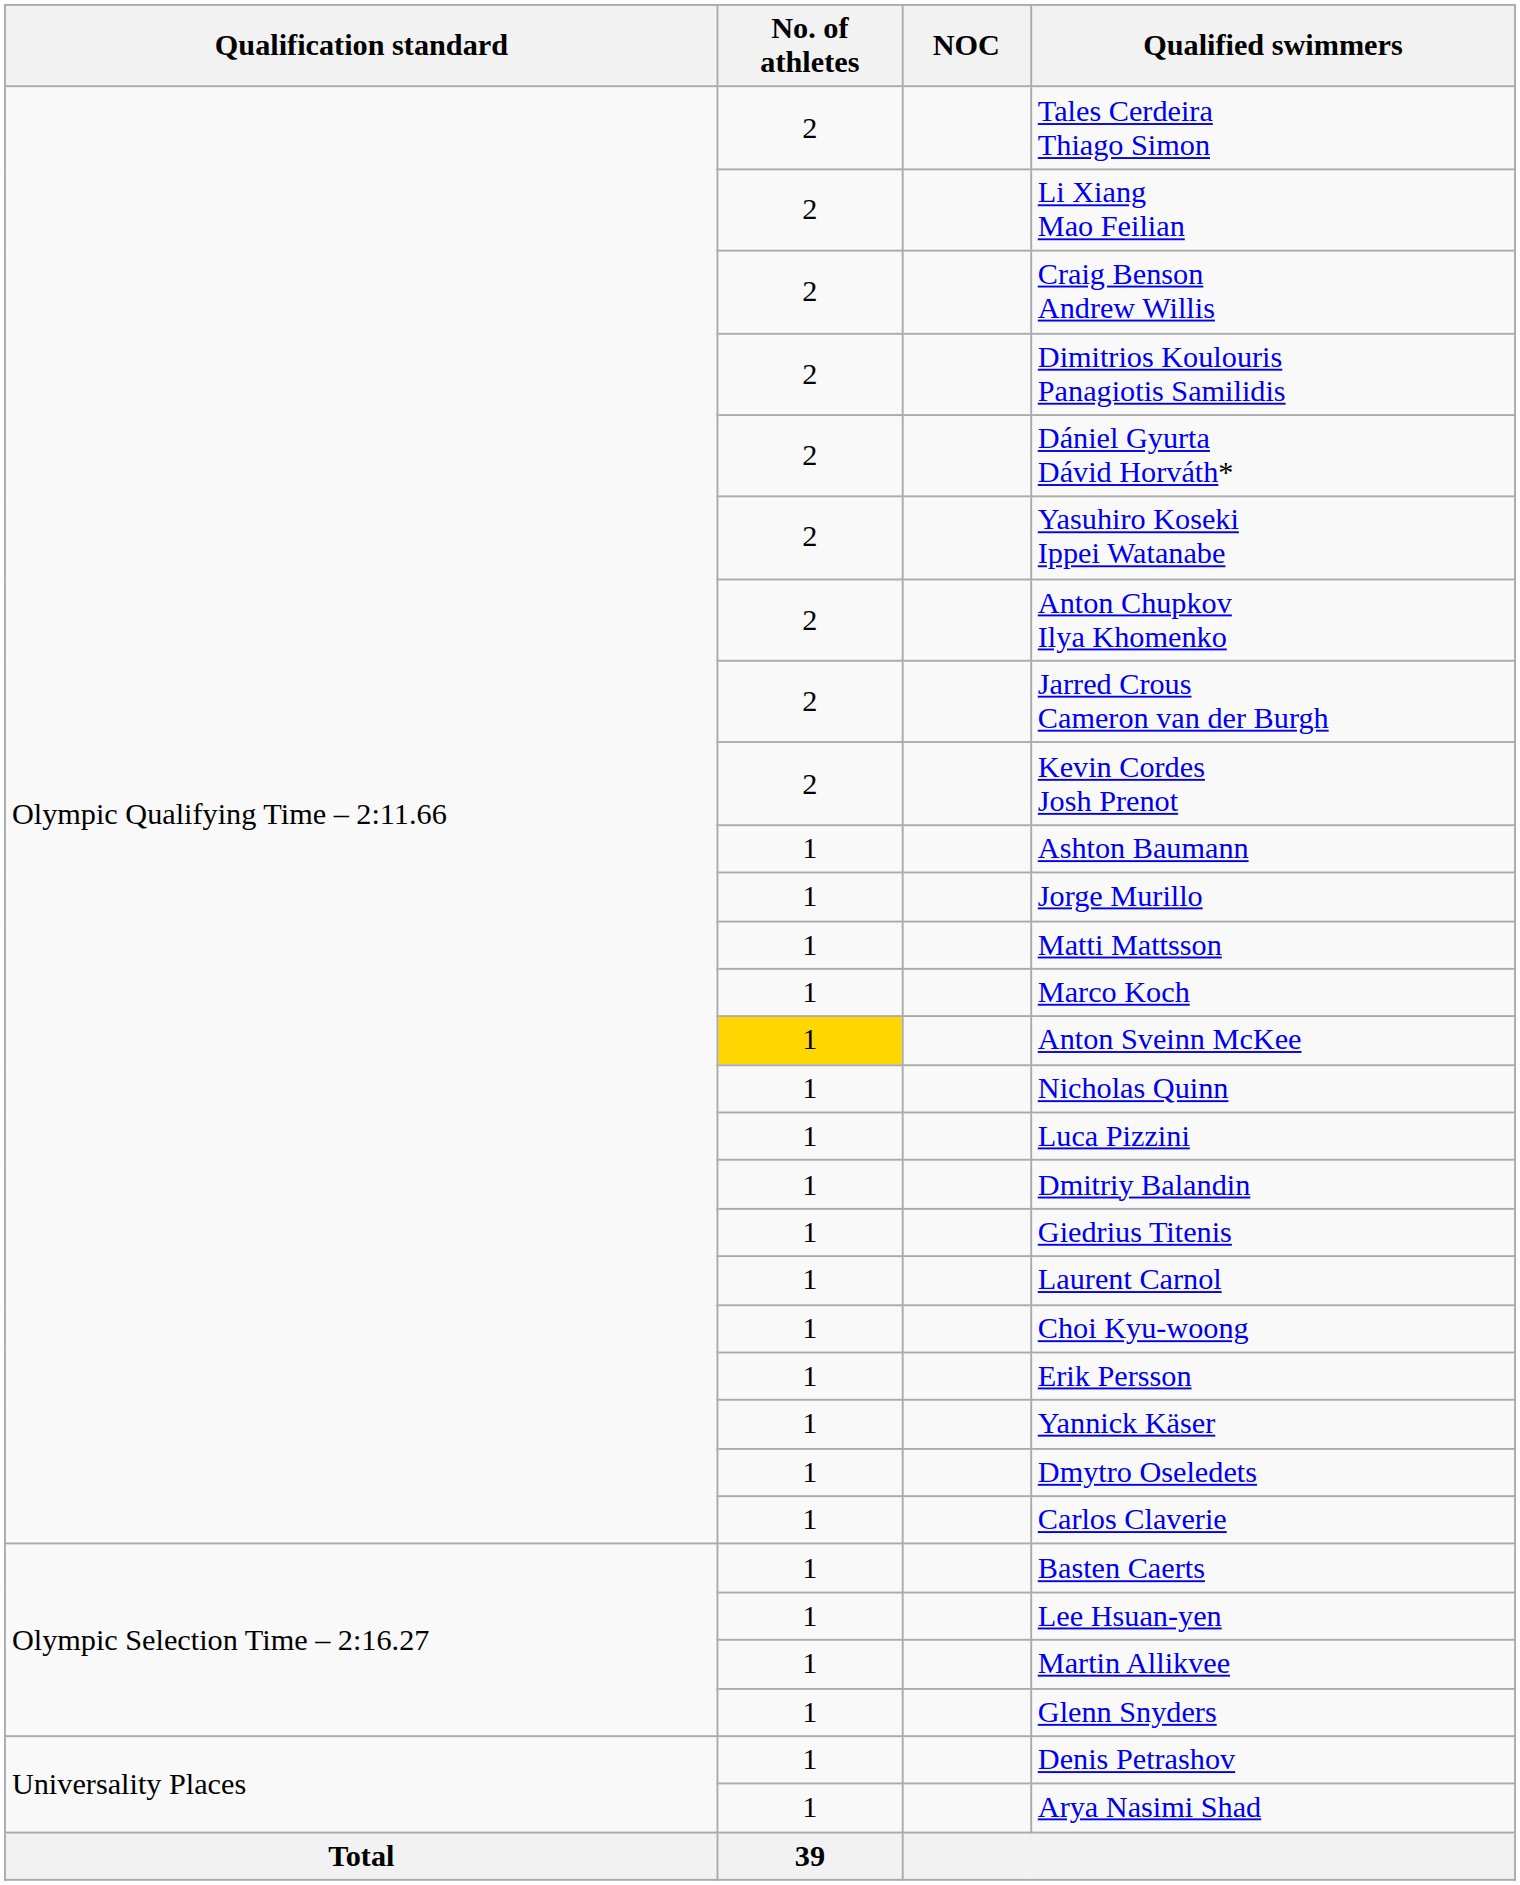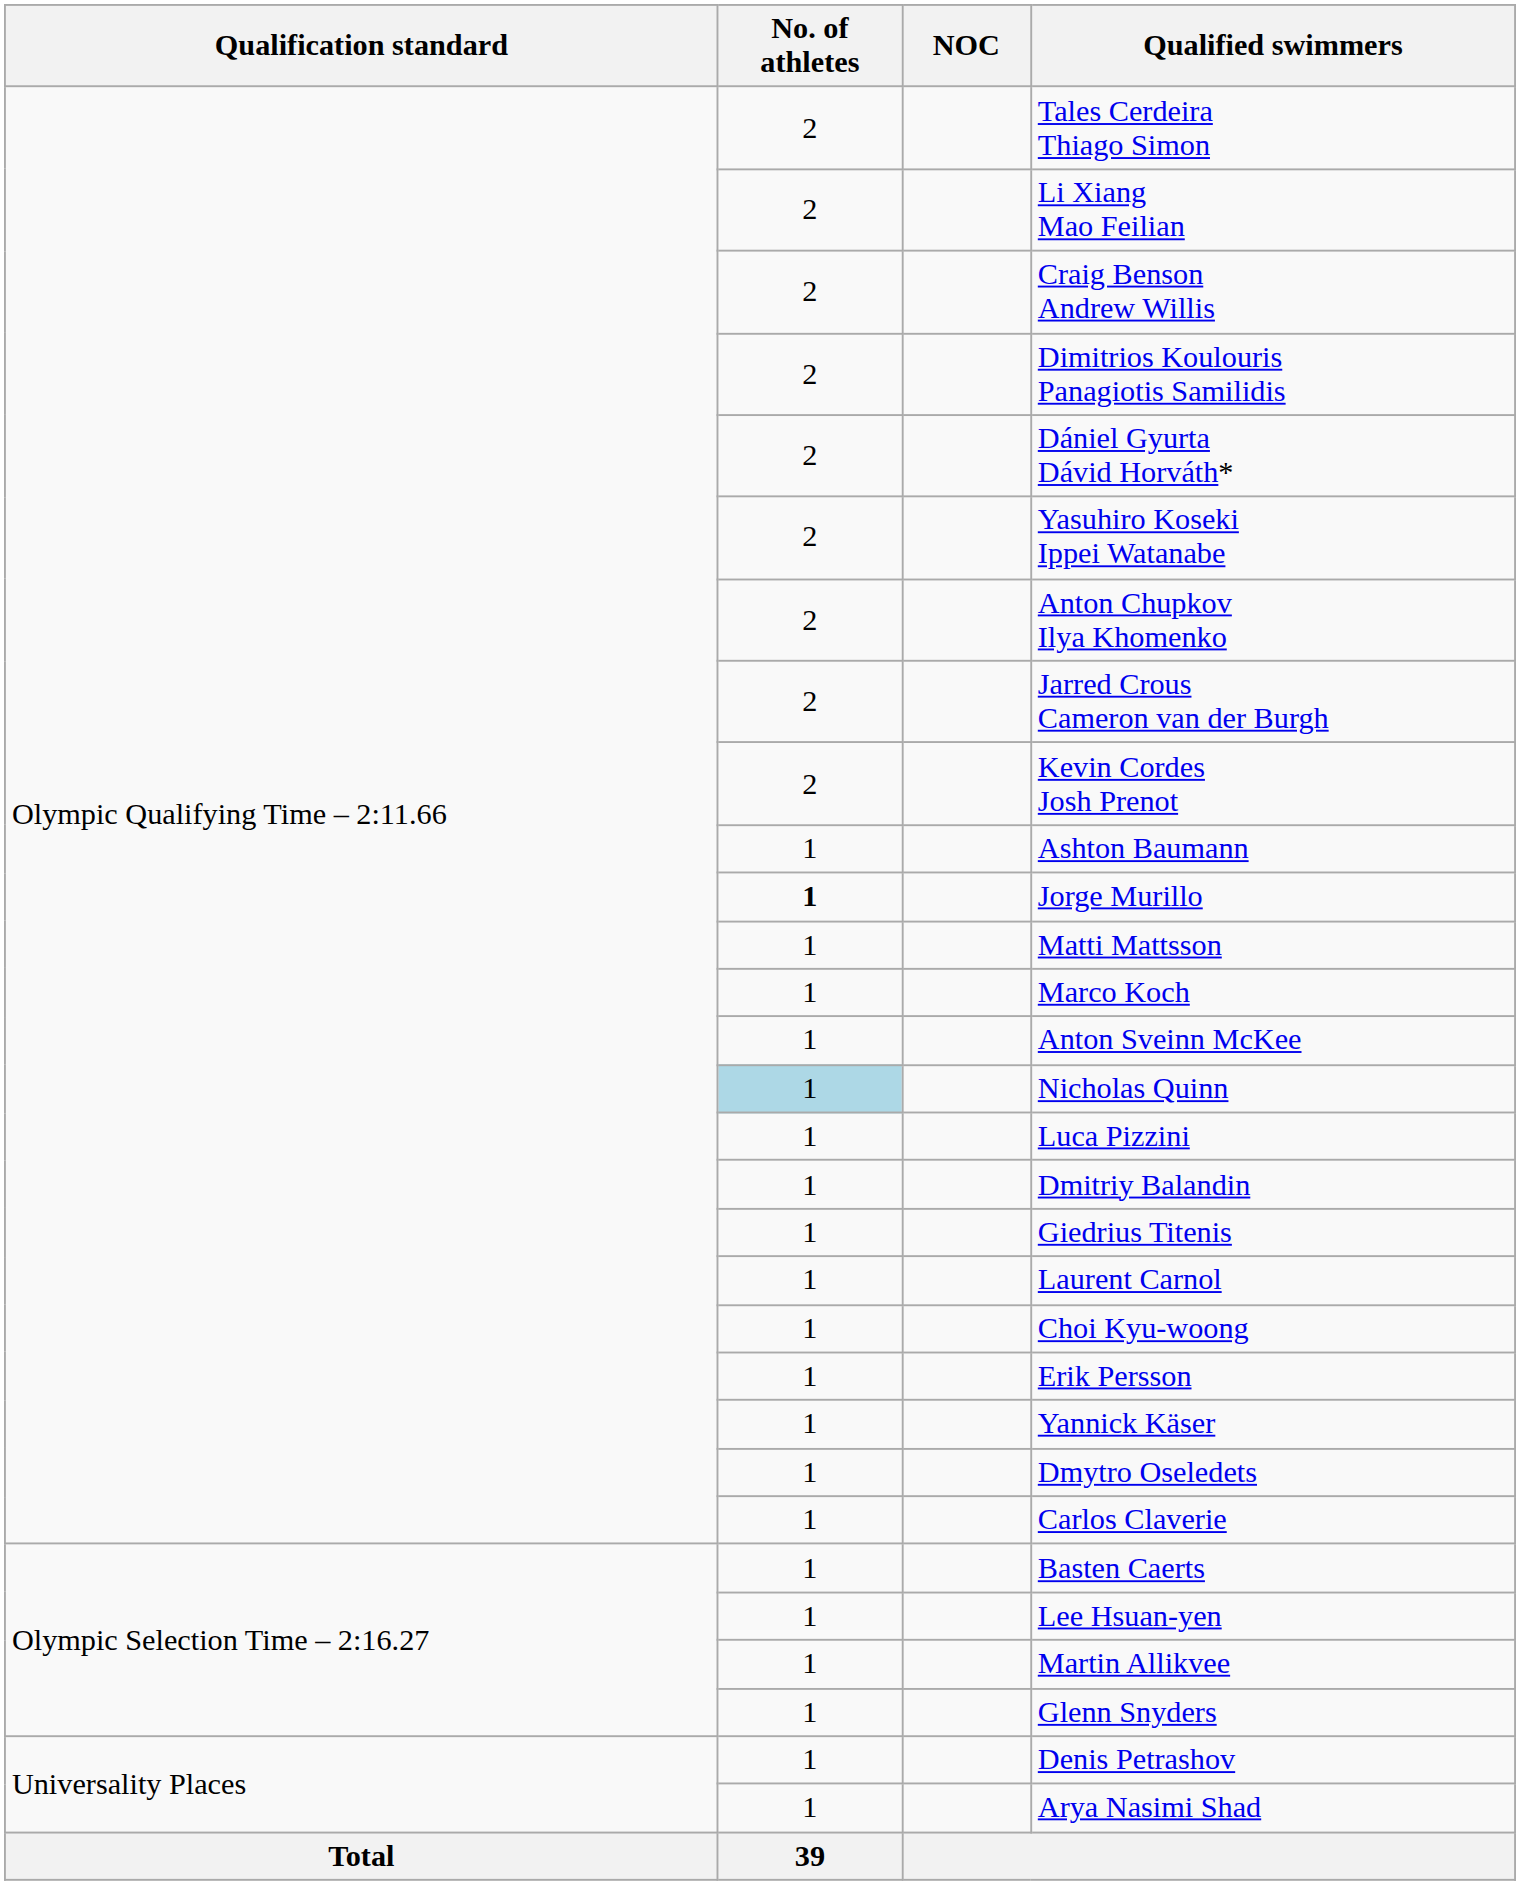(810, 896) normal -> (810, 896) bold
(810, 1040) gold background -> (810, 1040) no background
(810, 1088) no background -> (810, 1088) lightblue background
